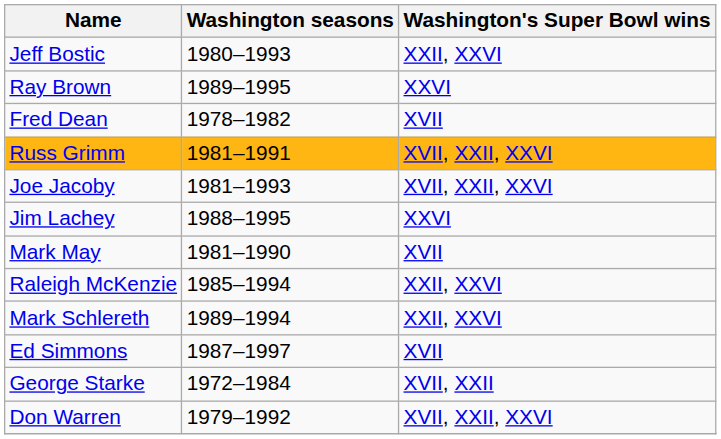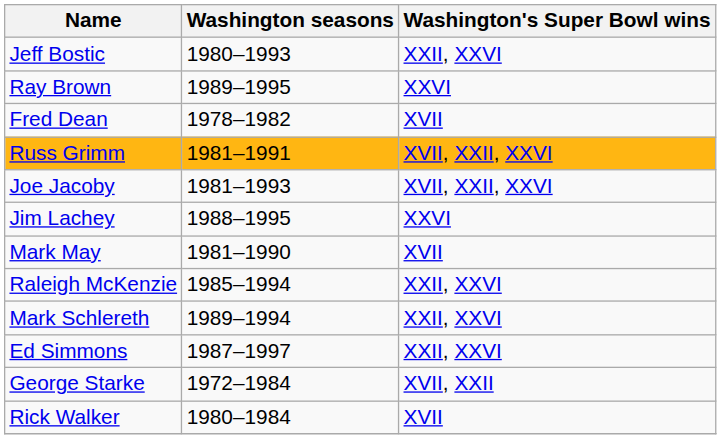(423, 350) XVII -> (453, 350) XXII, XXVI
+ row: (65, 416)
- row: (65, 416)
